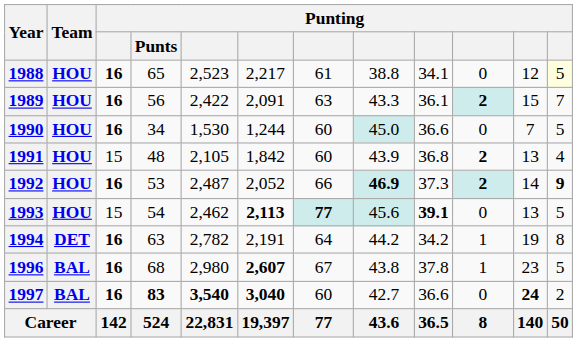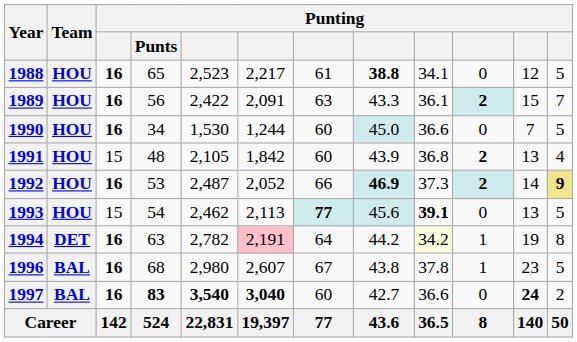(384, 73) normal -> (384, 73) bold
(560, 73) lightyellow background -> (560, 73) no background
(560, 184) no background -> (560, 184) khaki background
(265, 211) bold -> (265, 211) normal
(265, 239) no background -> (265, 239) pink background
(433, 239) no background -> (433, 239) lightyellow background
(265, 267) bold -> (265, 267) normal
